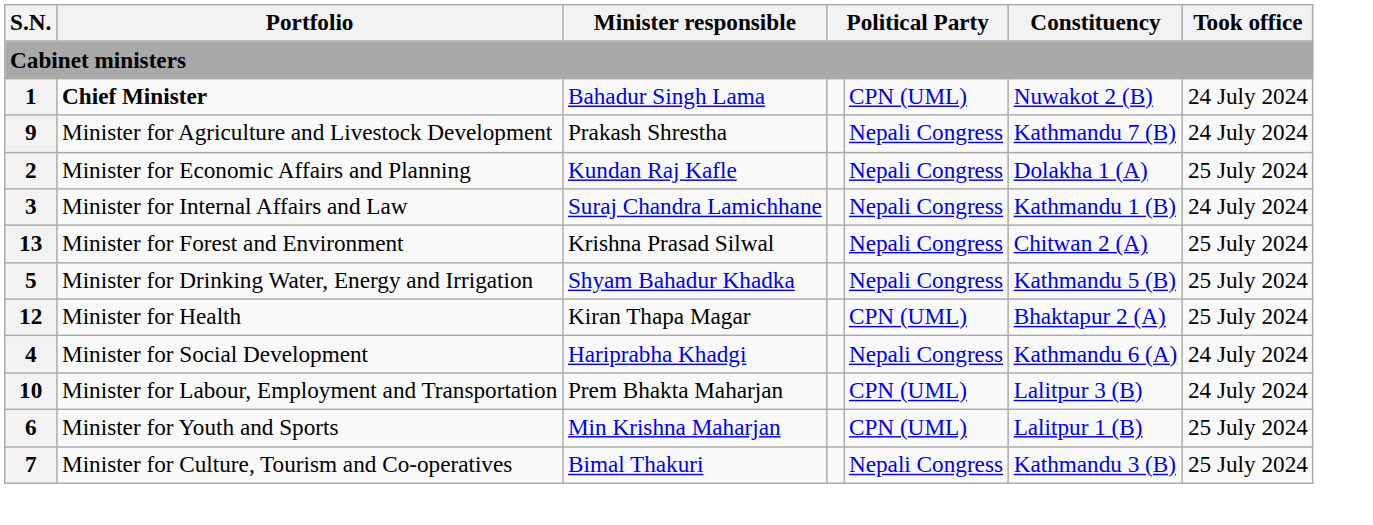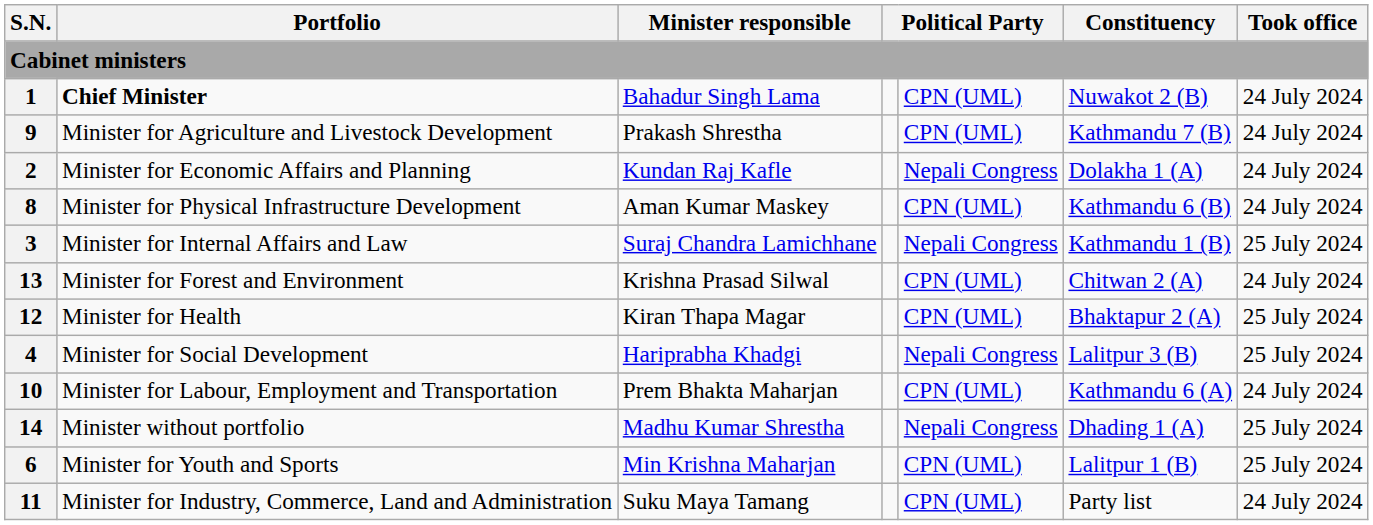(926, 133) Nepali Congress -> (963, 133) CPN (UML)
(1248, 170) 25 July 2024 -> (1303, 170) 24 July 2024
+ row: (31, 206)
(1248, 206) 24 July 2024 -> (1303, 243) 25 July 2024
(926, 243) Nepali Congress -> (963, 280) CPN (UML)
(1248, 243) 25 July 2024 -> (1303, 280) 24 July 2024
- row: (31, 280)
(1095, 354) Kathmandu 6 (A) -> (1133, 354) Lalitpur 3 (B)
(1248, 354) 24 July 2024 -> (1303, 354) 25 July 2024
(1078, 390) Lalitpur 3 (B) -> (1150, 390) Kathmandu 6 (A)
+ row: (31, 427)
+ row: (31, 501)
- row: (31, 464)
